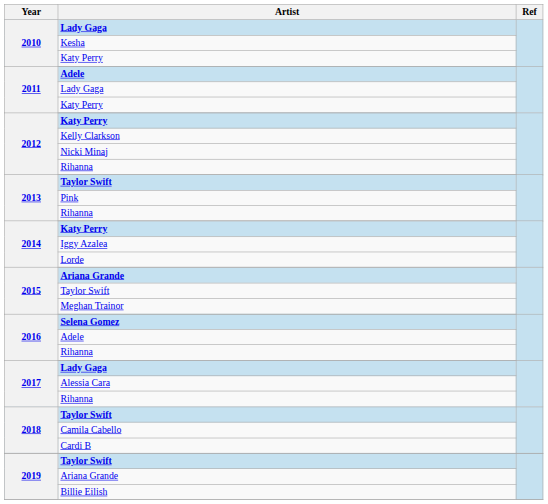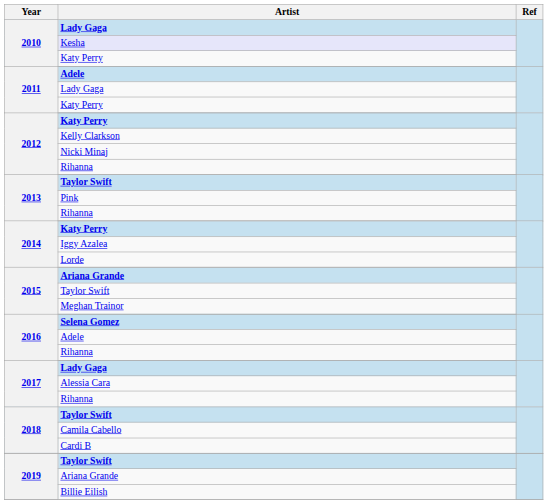(73, 43) no background -> (73, 43) lavender background
